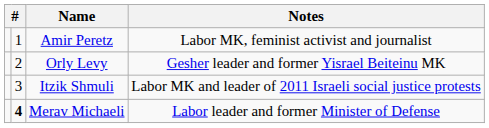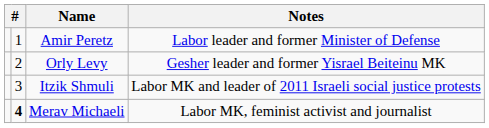(306, 39) Labor MK, feminist activist and journalist -> (306, 39) Labor leader and former Minister of Defense
(306, 110) Labor leader and former Minister of Defense -> (306, 110) Labor MK, feminist activist and journalist
